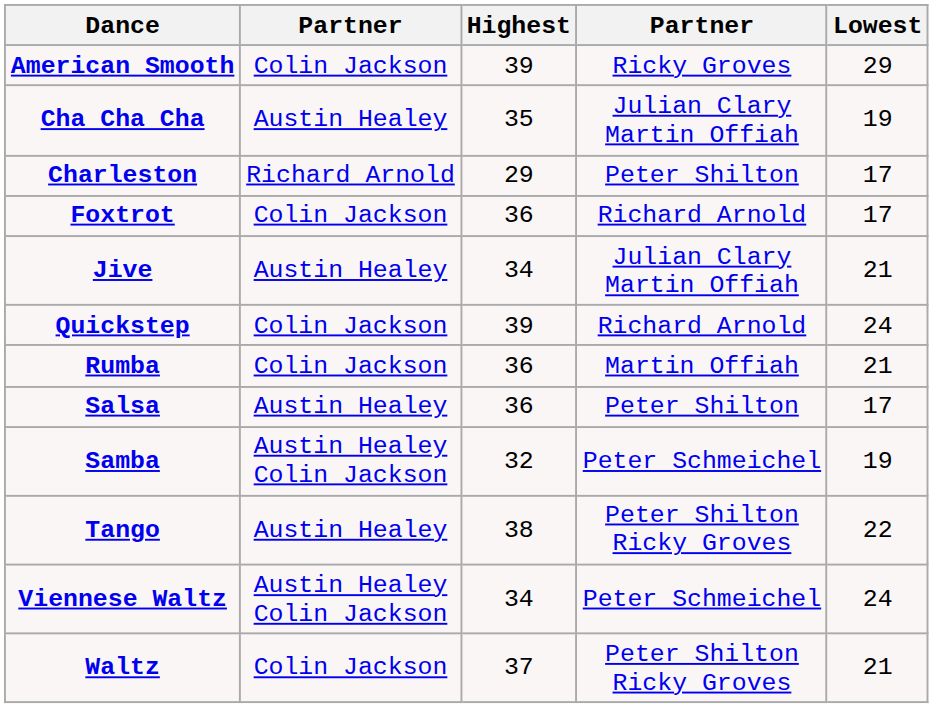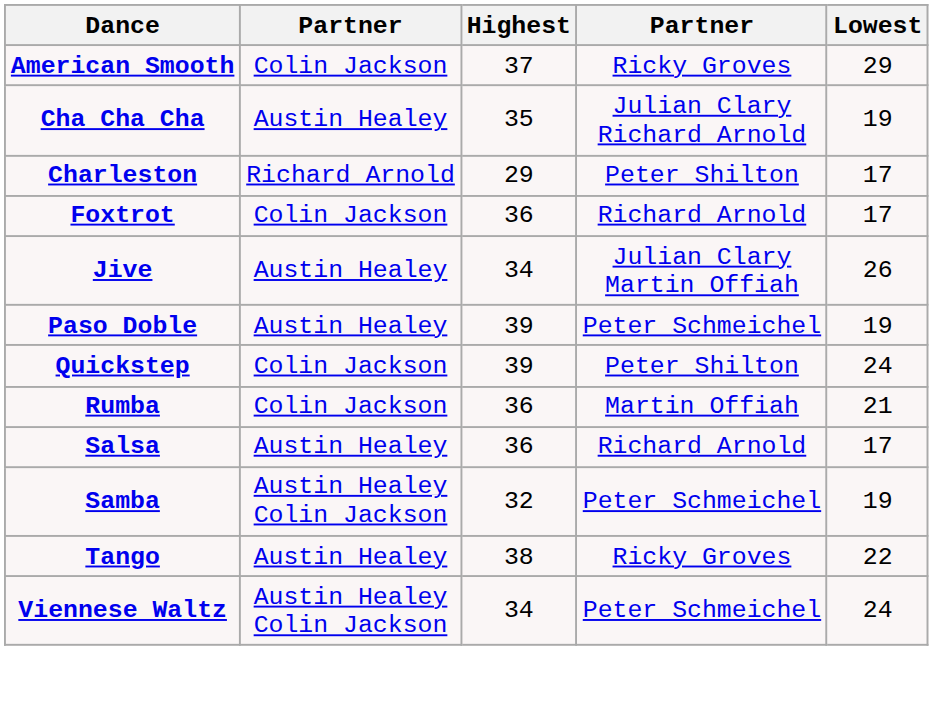(519, 66) 39 -> (519, 66) 37
(702, 120) Julian Clary Martin Offiah -> (702, 120) Julian Clary Richard Arnold
(878, 271) 21 -> (878, 271) 26
+ row: (123, 325)
(702, 325) Richard Arnold -> (702, 366) Peter Shilton
(702, 406) Peter Shilton -> (702, 447) Richard Arnold
(702, 530) Peter Shilton Ricky Groves -> (702, 556) Ricky Groves
- row: (123, 668)
